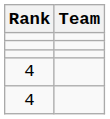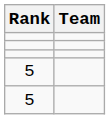(30, 72) 4 -> (30, 72) 5
(30, 100) 4 -> (30, 100) 5
